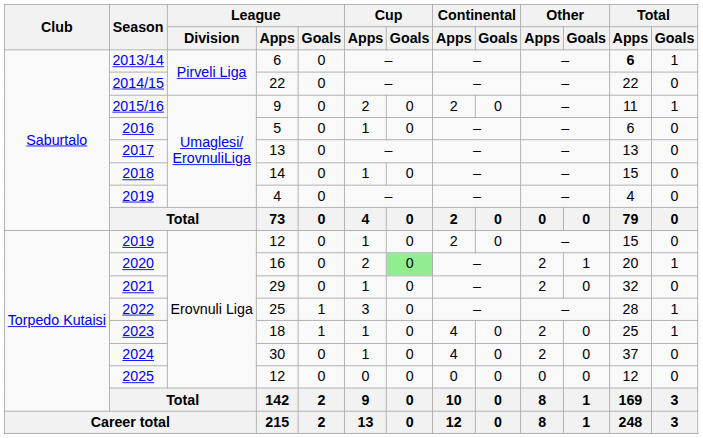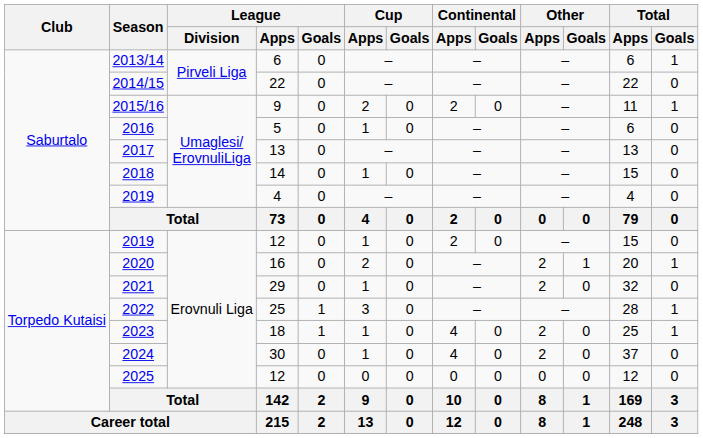(630, 60) bold -> (630, 60) normal
(410, 264) lightgreen background -> (410, 264) no background
